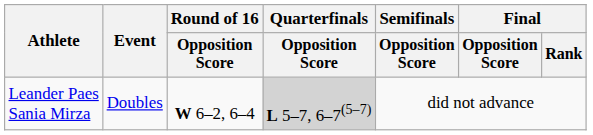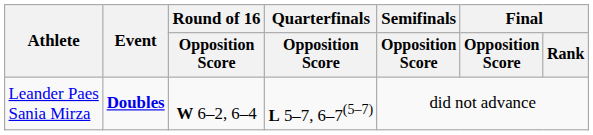(135, 103) normal -> (136, 103) bold
(319, 113) lightgrey background -> (321, 113) no background
